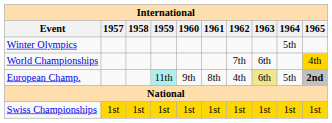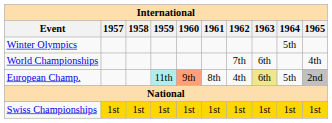(315, 61) gold background -> (315, 61) no background
(189, 77) no background -> (189, 77) lightsalmon background
(315, 77) bold -> (315, 77) normal
